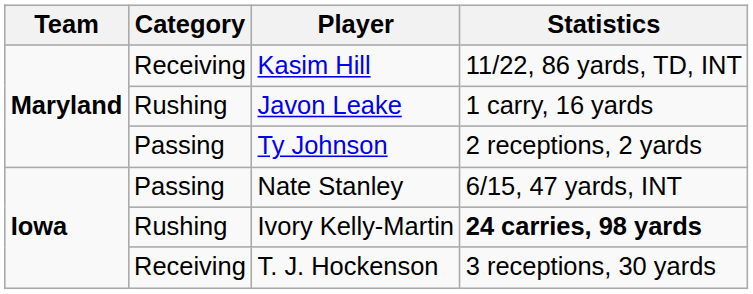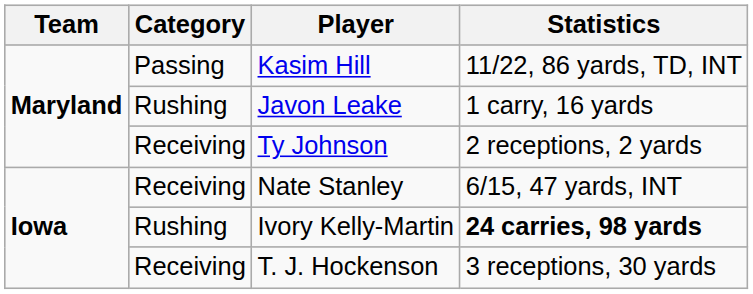(190, 65) Receiving -> (179, 65) Passing
(179, 146) Passing -> (190, 146) Receiving
(179, 186) Passing -> (190, 186) Receiving
